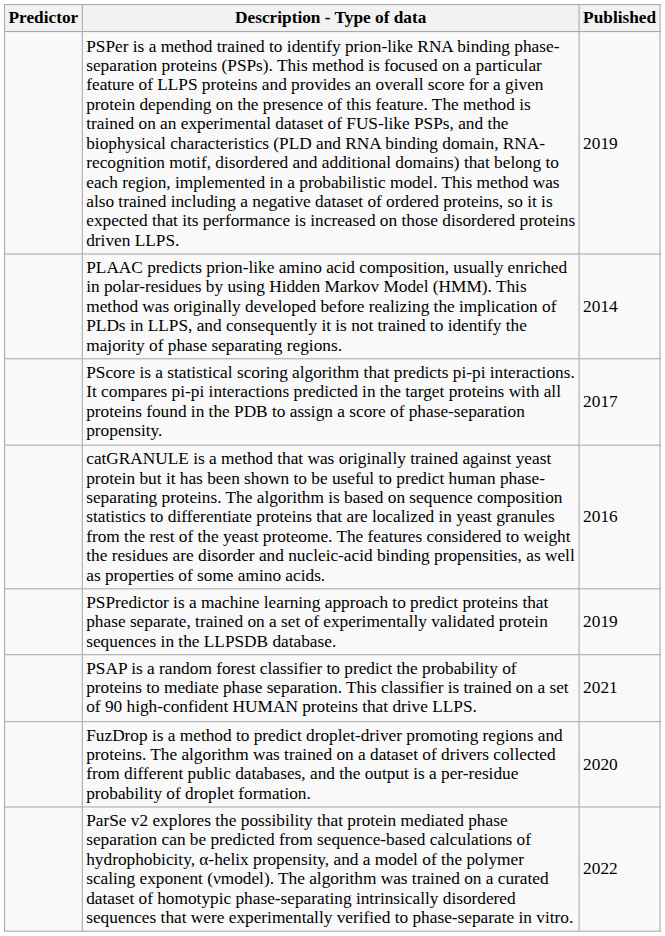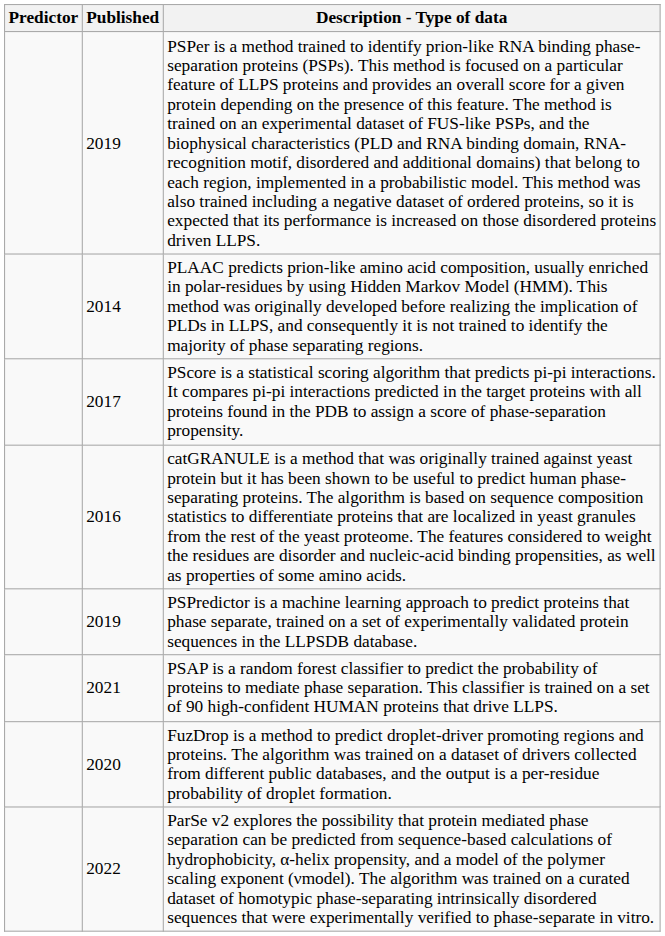columns swapped: (620, 18) <-> (331, 18)
